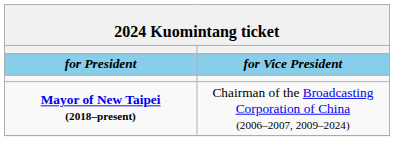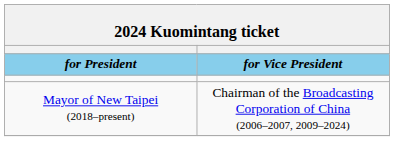(101, 108) bold -> (101, 108) normal
